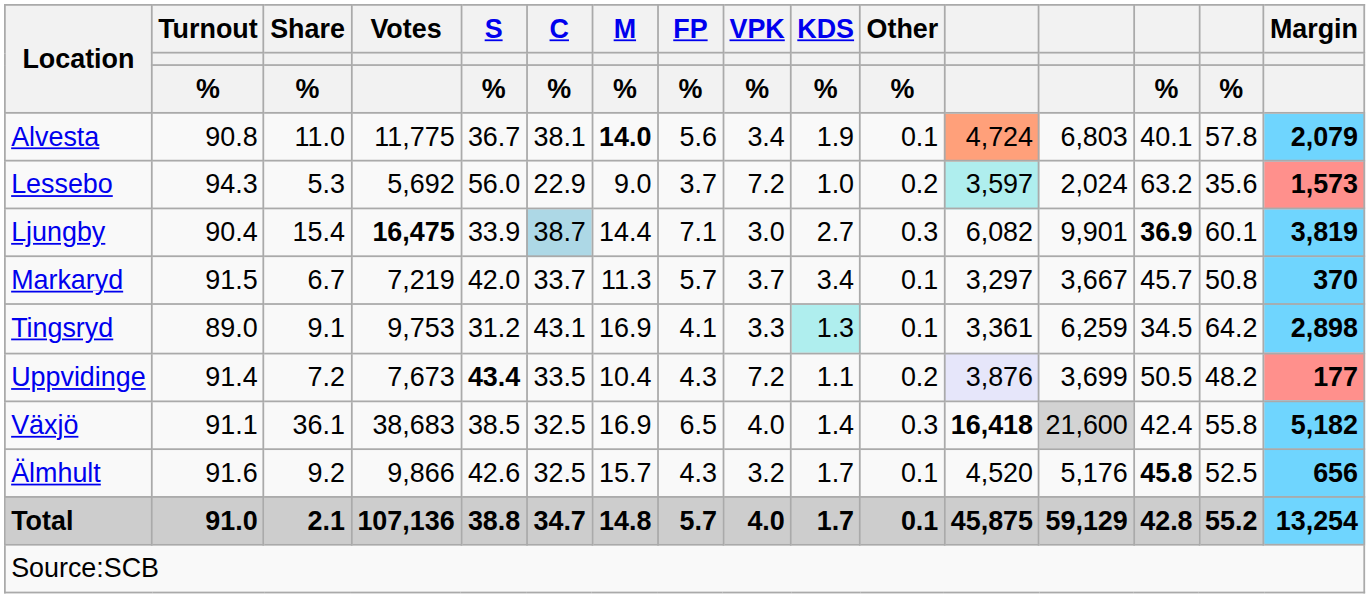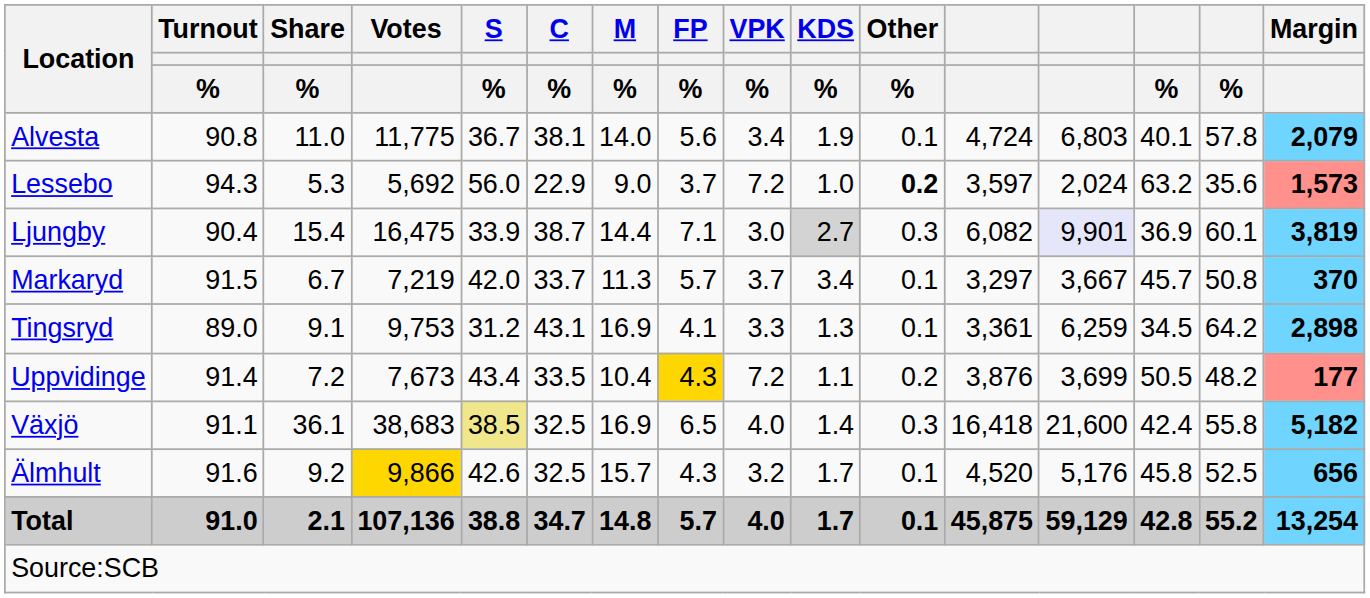(625, 136) bold -> (625, 136) normal
(999, 136) lightsalmon background -> (999, 136) no background
(920, 184) normal -> (920, 184) bold
(999, 184) paleturquoise background -> (999, 184) no background
(413, 232) bold -> (413, 232) normal
(560, 232) lightblue background -> (560, 232) no background
(835, 232) no background -> (835, 232) lightgrey background
(1094, 232) no background -> (1094, 232) lavender background
(1166, 232) bold -> (1166, 232) normal
(835, 328) paleturquoise background -> (835, 328) no background
(494, 376) bold -> (494, 376) normal
(698, 376) no background -> (698, 376) gold background
(999, 376) lavender background -> (999, 376) no background
(494, 424) no background -> (494, 424) khaki background
(992, 424) bold -> (992, 424) normal
(1087, 424) lightgrey background -> (1087, 424) no background
(421, 472) no background -> (421, 472) gold background
(1166, 472) bold -> (1166, 472) normal
